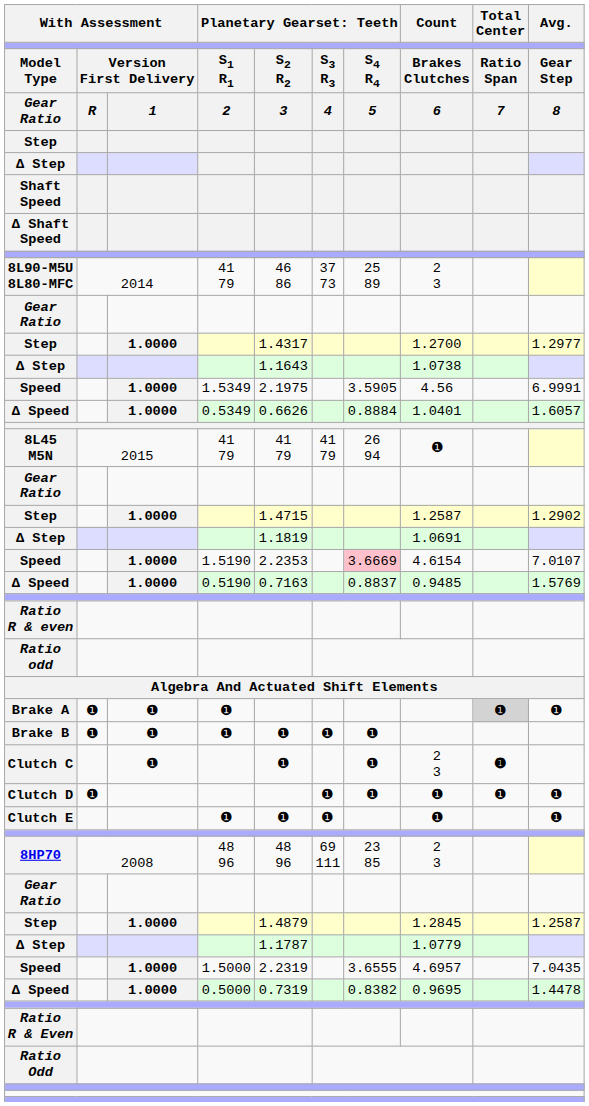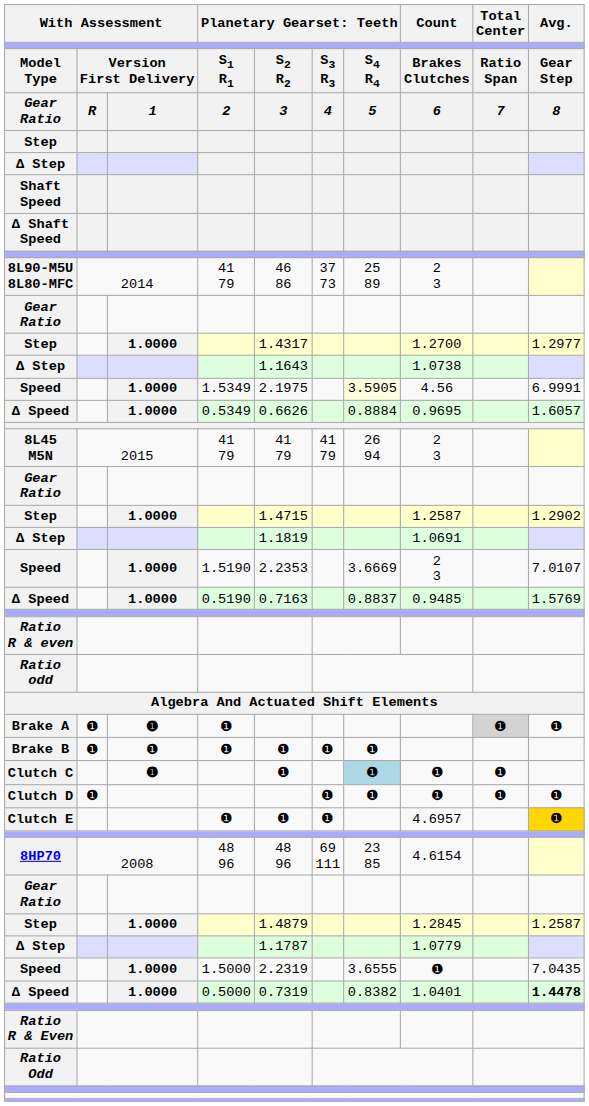(372, 389) no background -> (372, 389) lightyellow background
(437, 411) 1.0401 -> (437, 411) 0.9695
(437, 448) ❶ -> (437, 448) 2 3
(372, 561) pink background -> (372, 568) no background
(437, 561) 4.6154 -> (437, 568) 2 3
(153, 711) normal -> (153, 727) bold
(153, 765) normal -> (153, 773) bold
(372, 765) no background -> (372, 773) lightblue background
(437, 764) 2 3 -> (437, 773) ❶
(501, 765) bold -> (501, 773) normal
(437, 819) ❶ -> (437, 819) 4.6957
(556, 819) no background -> (556, 820) gold background
(437, 855) 2 3 -> (437, 856) 4.6154
(437, 968) 4.6957 -> (437, 970) ❶
(437, 990) 0.9695 -> (437, 992) 1.0401
(556, 990) normal -> (556, 992) bold
